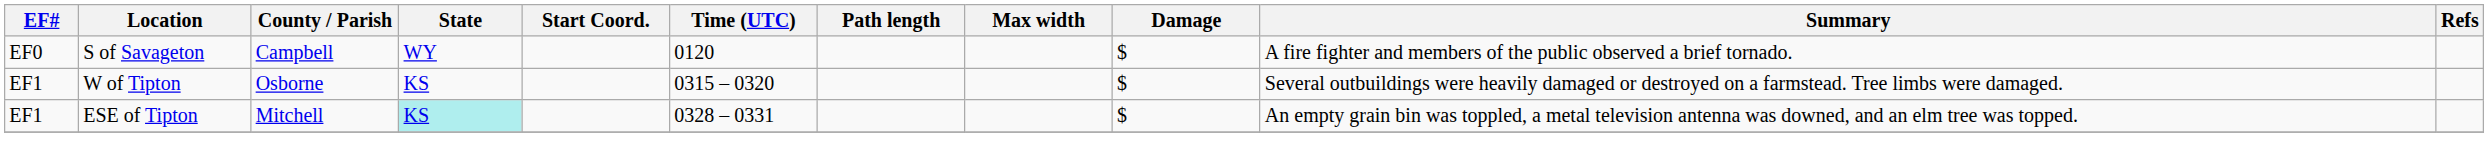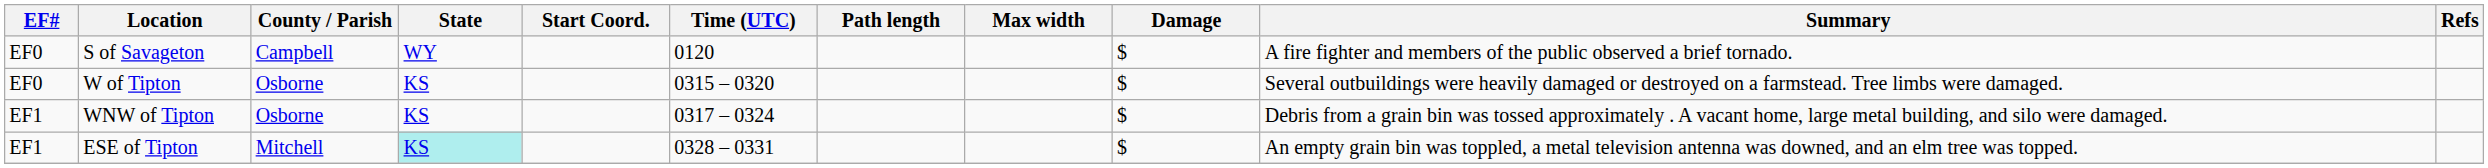(26, 83) EF1 -> (26, 83) EF0
+ row: (149, 115)
